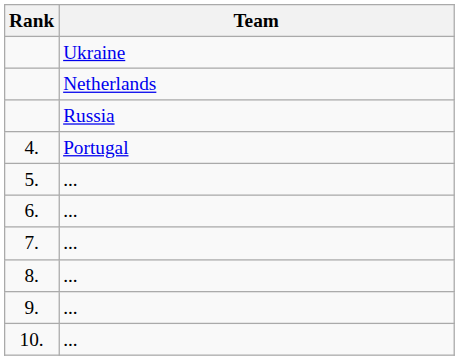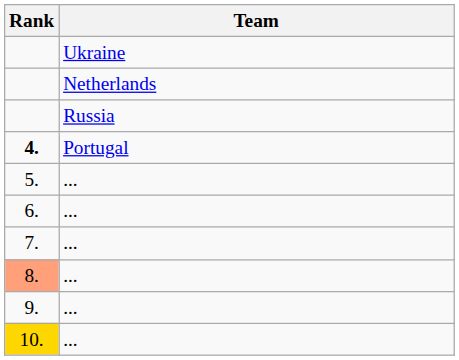(32, 147) normal -> (32, 147) bold
(32, 275) no background -> (32, 275) lightsalmon background
(32, 338) no background -> (32, 338) gold background
